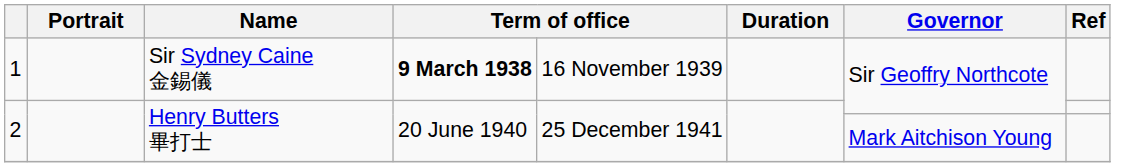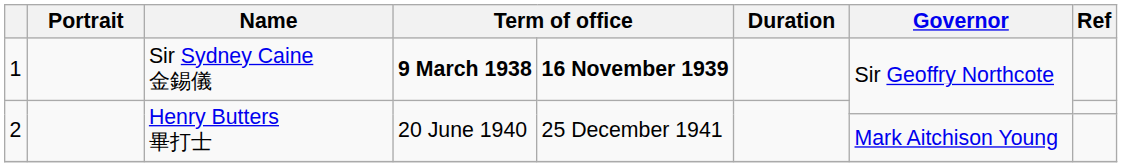(632, 69) normal -> (635, 69) bold
